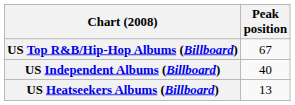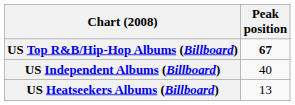(265, 49) normal -> (265, 49) bold
